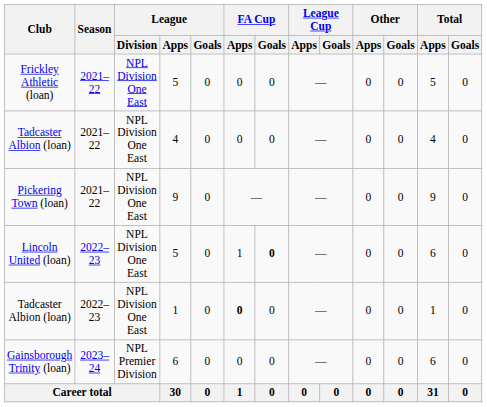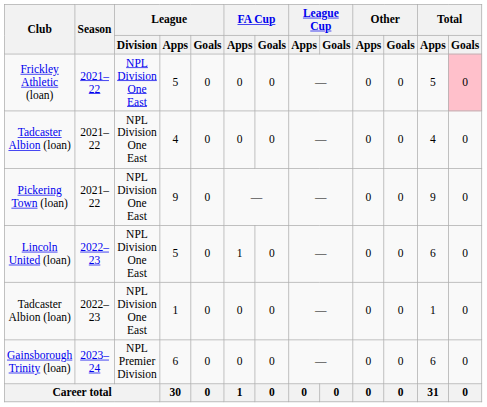(465, 82) no background -> (465, 82) pink background
(272, 254) bold -> (272, 254) normal
(240, 311) bold -> (240, 311) normal
